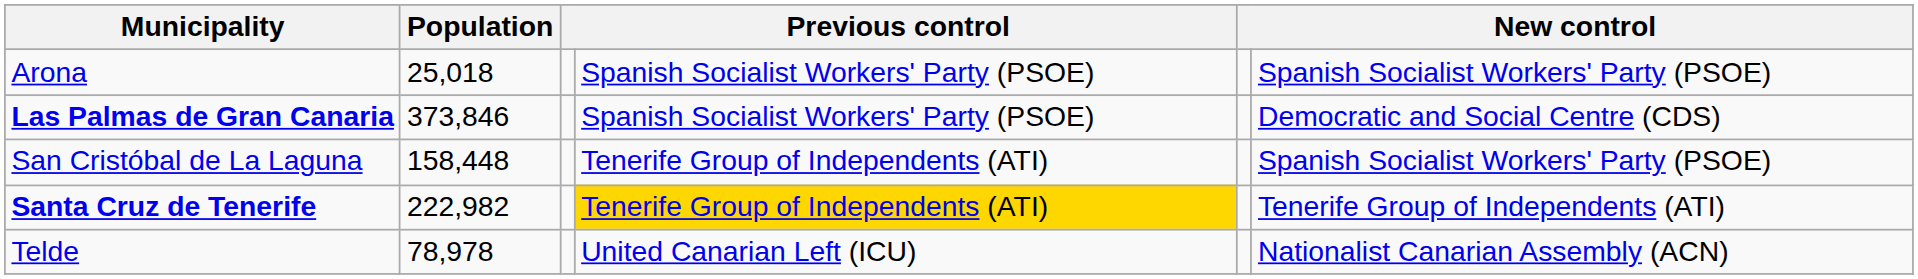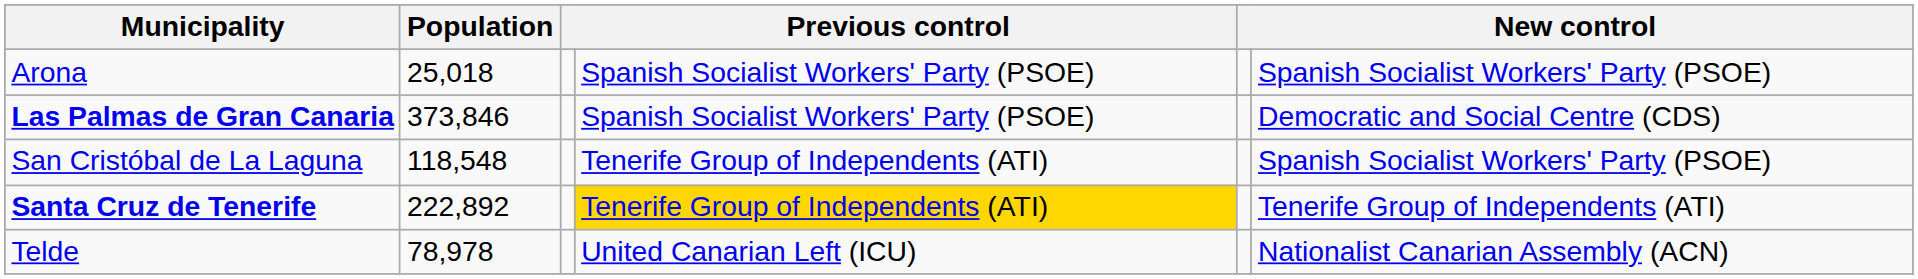(458, 161) 158,448 -> (457, 161) 118,548
(458, 206) 222,982 -> (458, 206) 222,892
